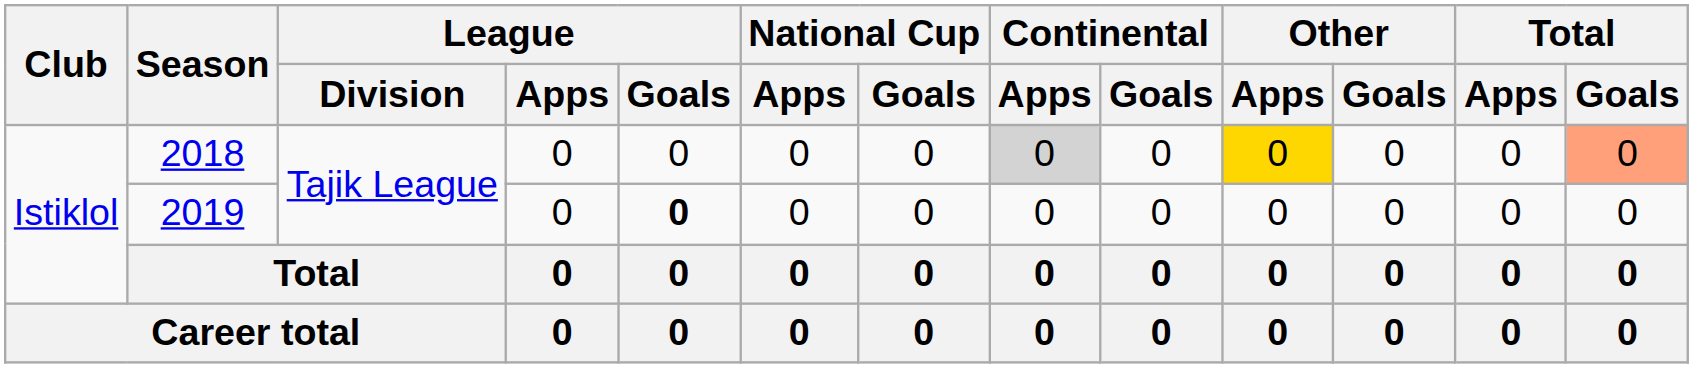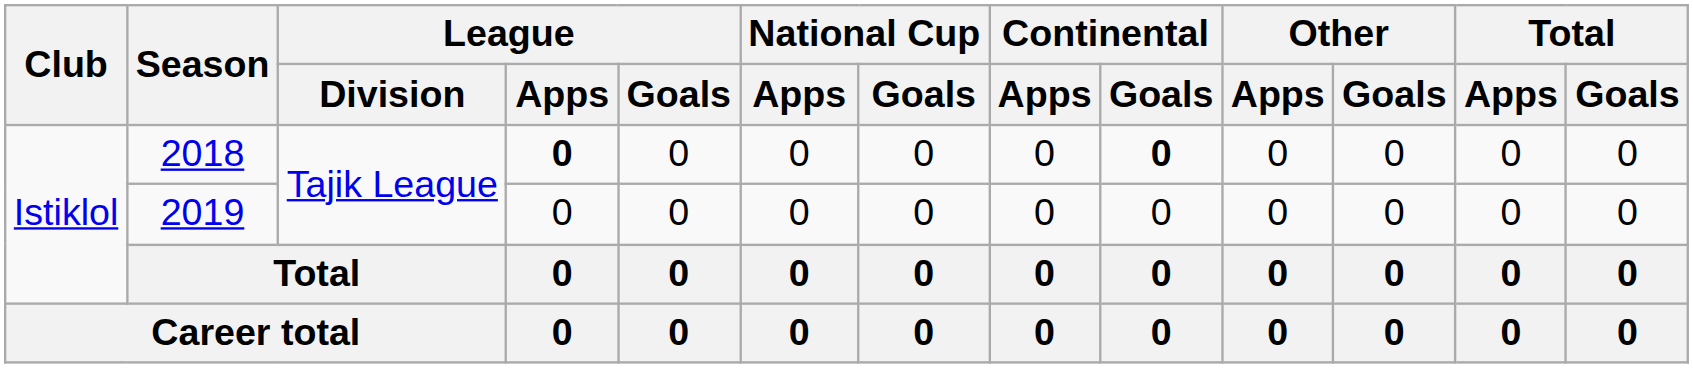(562, 153) normal -> (562, 153) bold
(1045, 153) lightgrey background -> (1045, 153) no background
(1161, 153) normal -> (1161, 153) bold
(1278, 153) gold background -> (1278, 153) no background
(1627, 153) lightsalmon background -> (1627, 153) no background
(679, 213) bold -> (679, 213) normal
